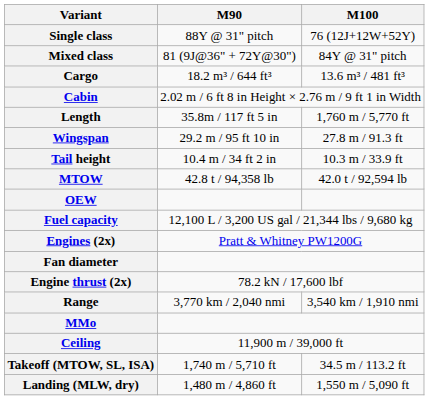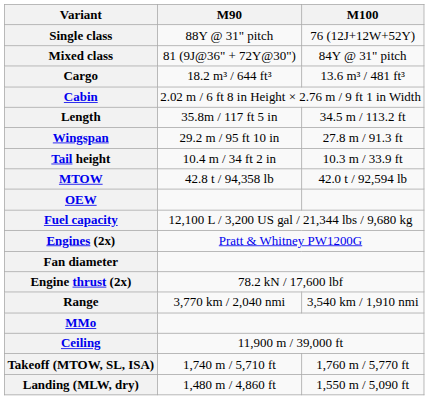(363, 117) 1,760 m / 5,770 ft -> (363, 117) 34.5 m / 113.2 ft
(363, 364) 34.5 m / 113.2 ft -> (363, 364) 1,760 m / 5,770 ft
